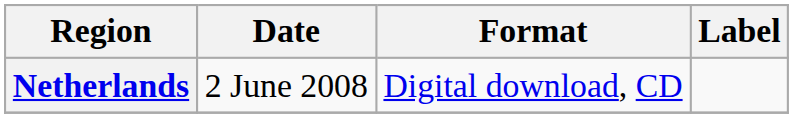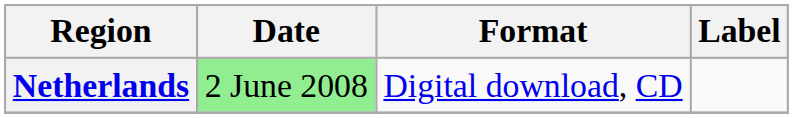(286, 84) no background -> (286, 84) lightgreen background
